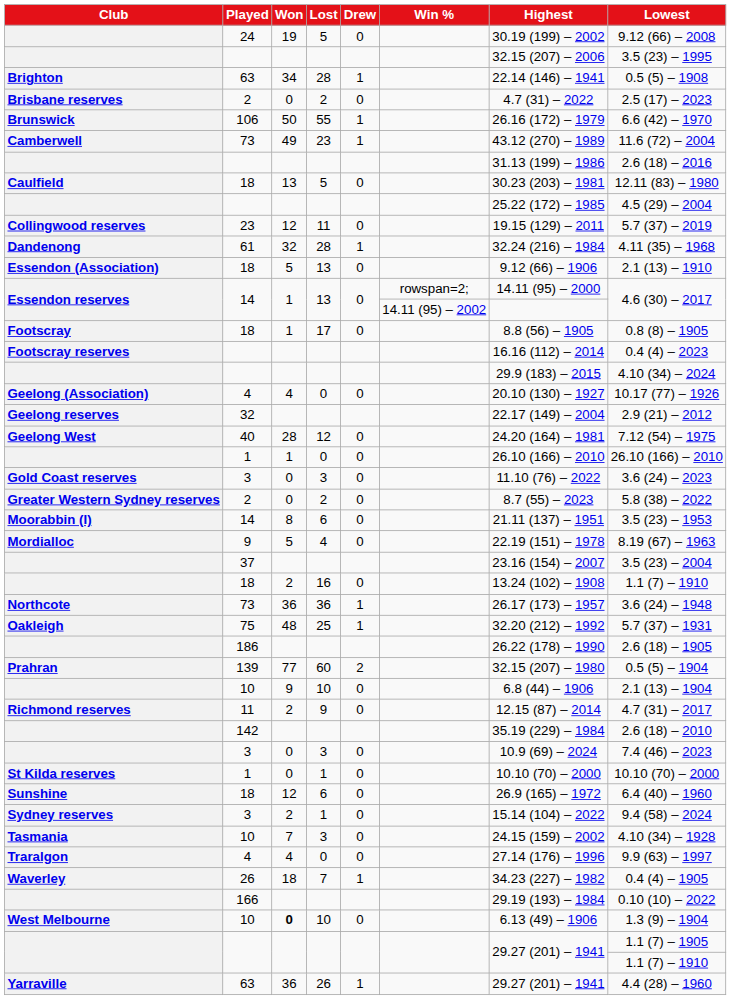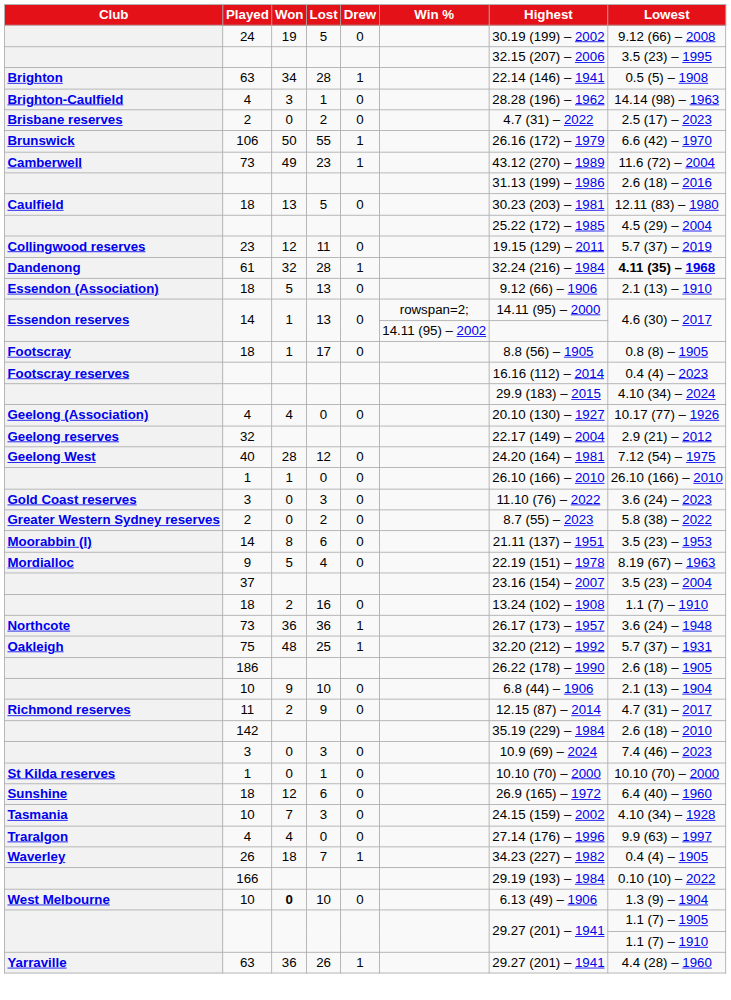+ row: (65, 99)
(667, 246) normal -> (667, 267) bold
- row: (33, 667)
- row: (60, 815)
